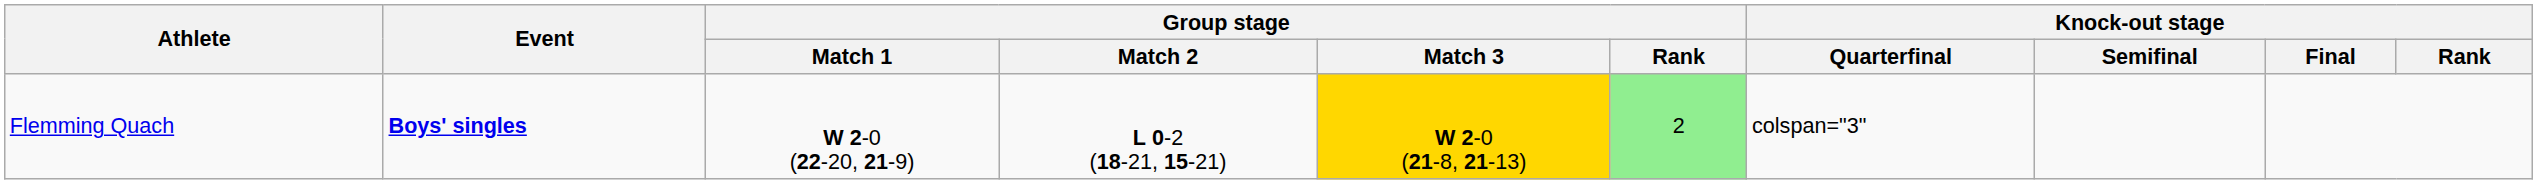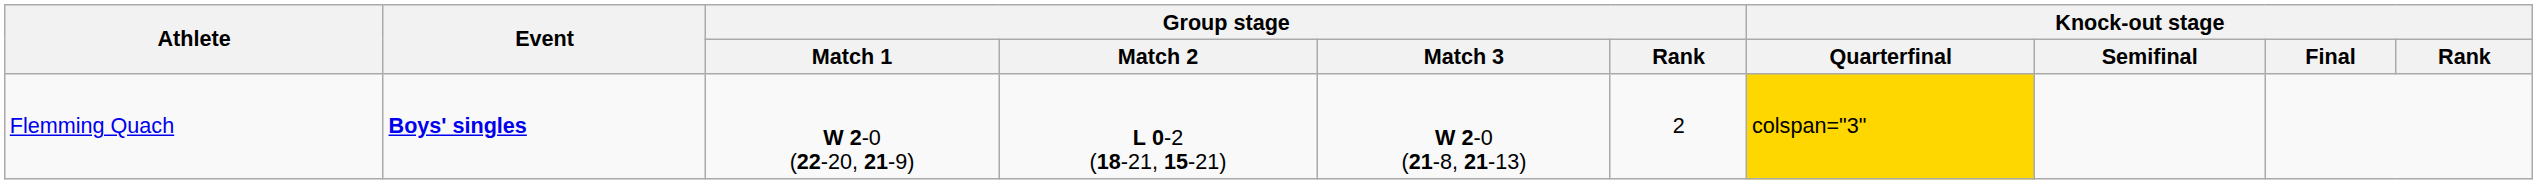(1464, 150) gold background -> (1464, 150) no background
(1679, 126) lightgreen background -> (1679, 126) no background
(1809, 126) no background -> (1809, 126) gold background
